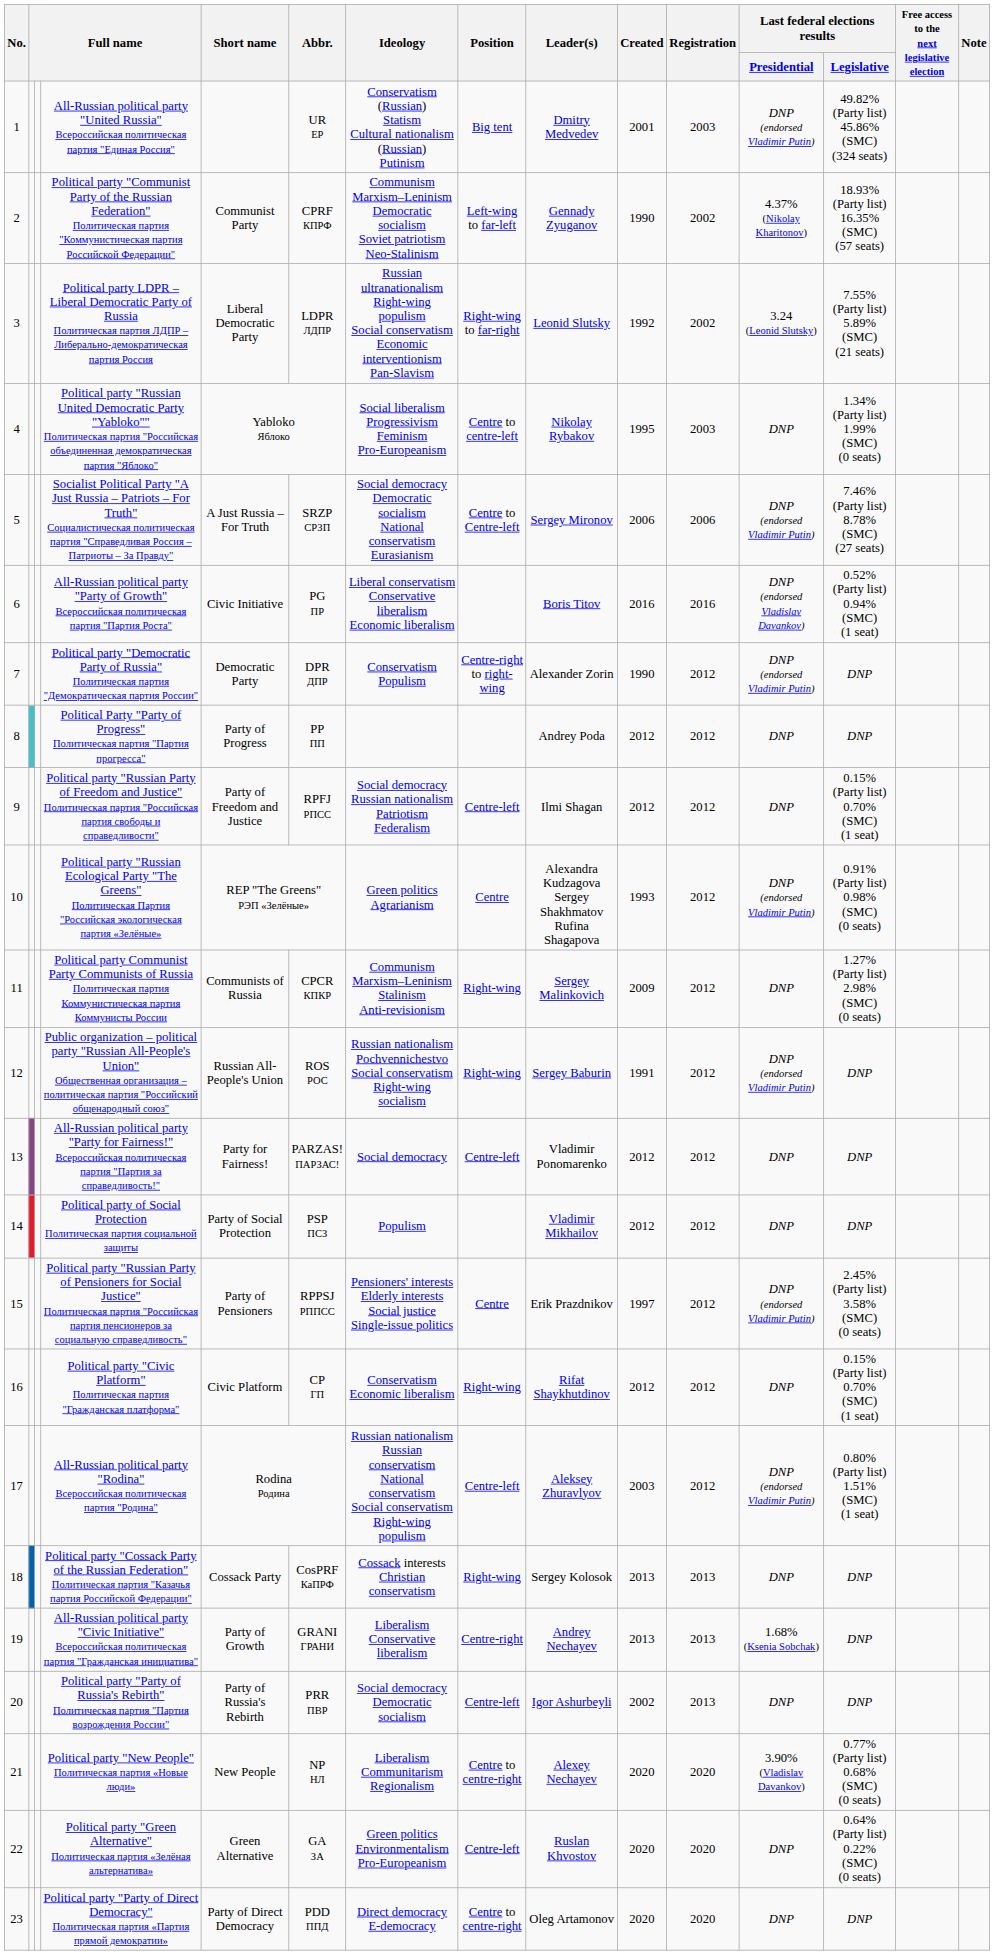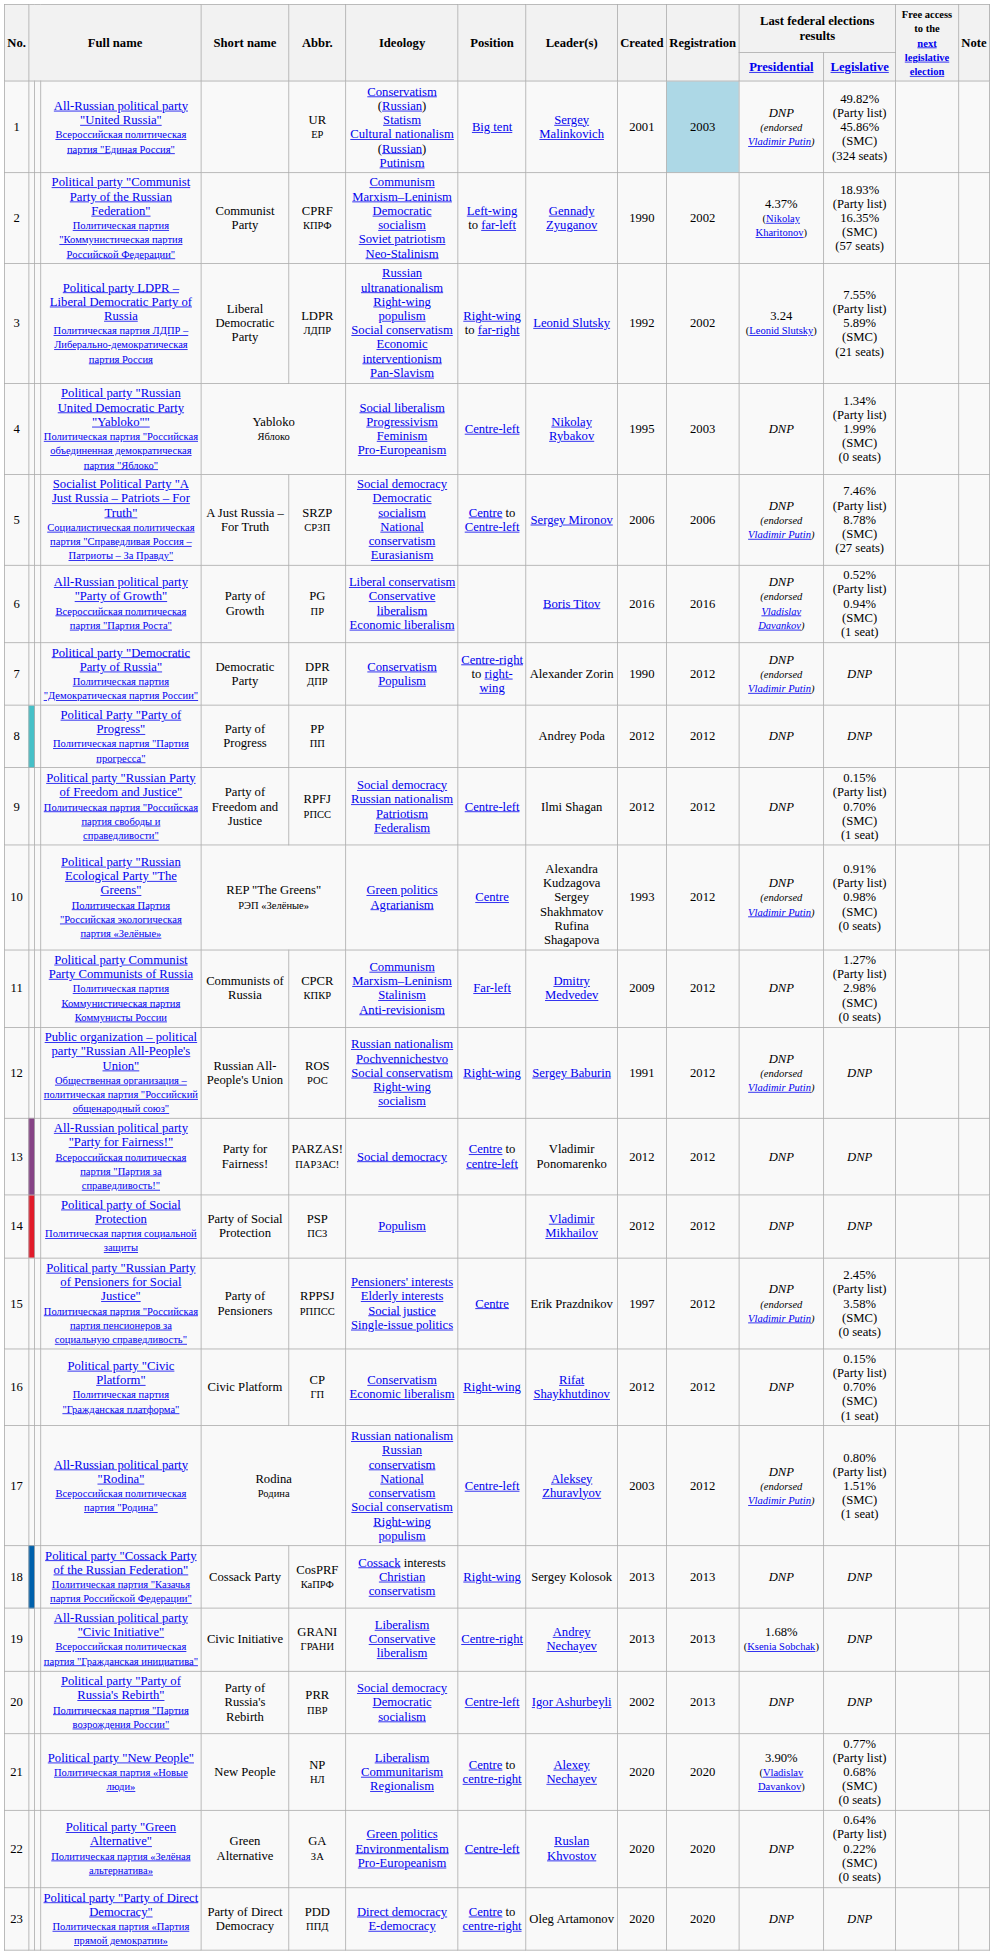(572, 126) Dmitry Medvedev -> (572, 126) Sergey Malinkovich
(703, 126) no background -> (703, 126) lightblue background
(492, 428) Centre to centre-left -> (492, 428) Centre-left
(245, 604) Civic Initiative -> (245, 604) Party of Growth
(492, 988) Right-wing -> (492, 988) Far-left
(572, 988) Sergey Malinkovich -> (572, 988) Dmitry Medvedev
(492, 1156) Centre-left -> (492, 1156) Centre to centre-left
(245, 1639) Party of Growth -> (245, 1639) Civic Initiative
